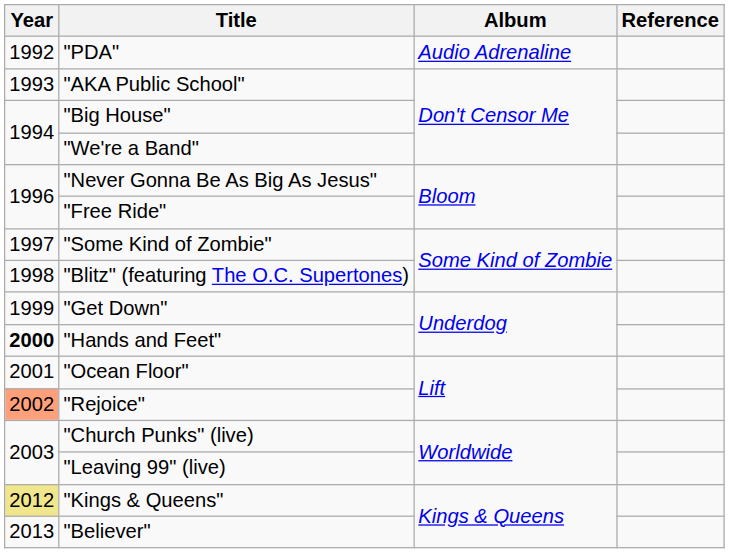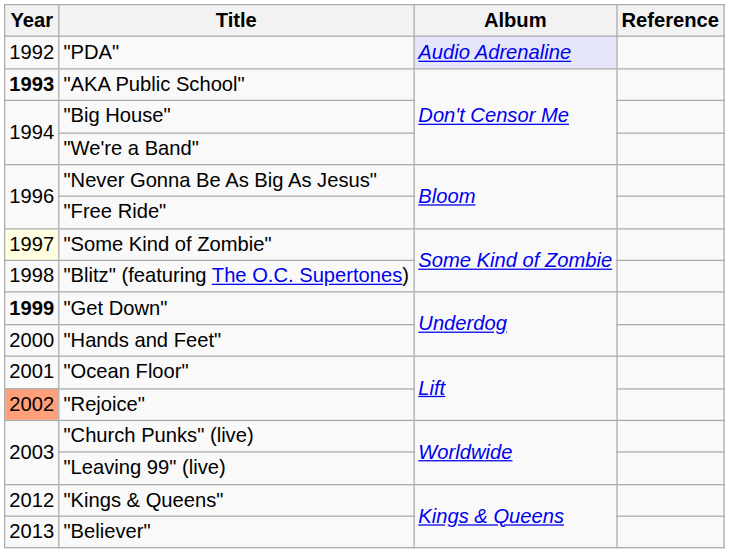(495, 52) no background -> (495, 52) lavender background
(32, 84) normal -> (32, 84) bold
(32, 244) no background -> (32, 244) lightyellow background
(32, 308) normal -> (32, 308) bold
(32, 340) bold -> (32, 340) normal
(32, 500) khaki background -> (32, 500) no background
